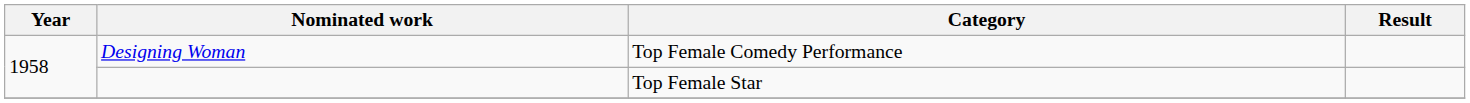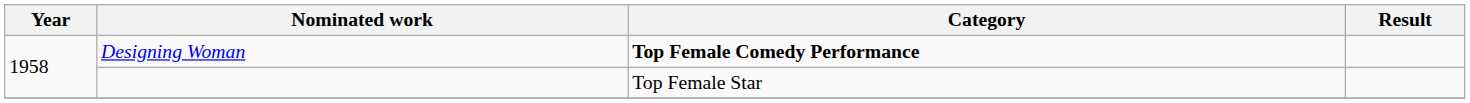(767, 51) normal -> (776, 51) bold
